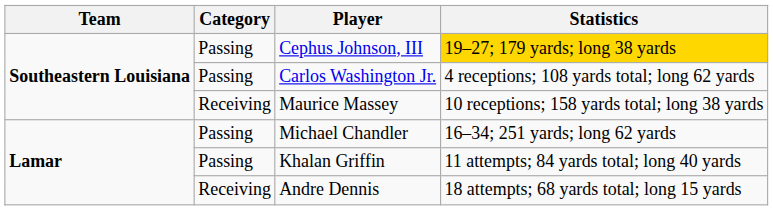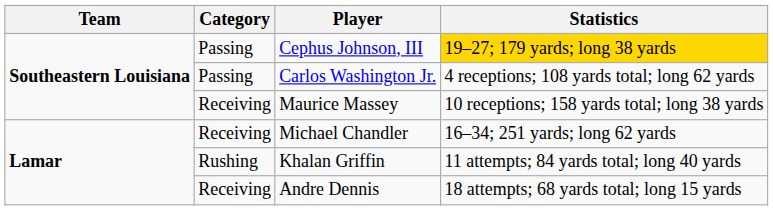(226, 133) Passing -> (235, 133) Receiving
(226, 161) Passing -> (228, 161) Rushing
